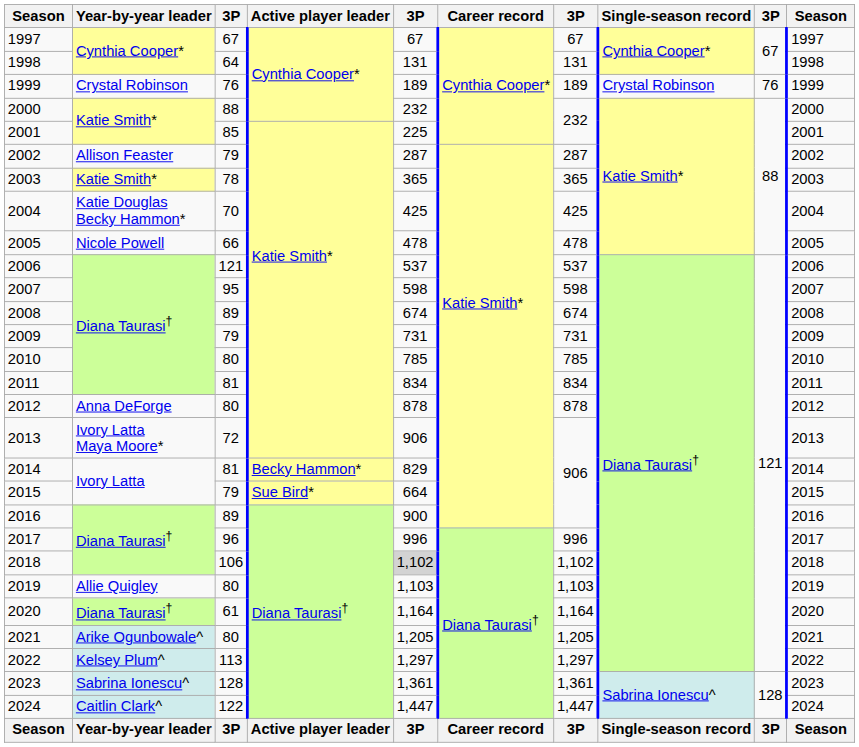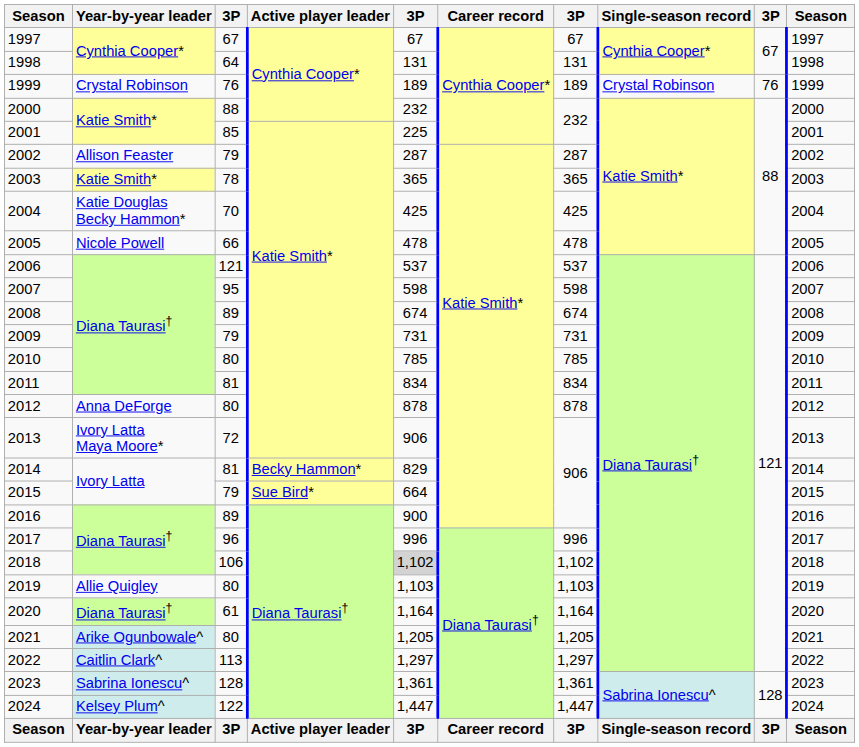(120, 660) Kelsey Plum^ -> (119, 660) Caitlin Clark^
(119, 706) Caitlin Clark^ -> (120, 706) Kelsey Plum^
